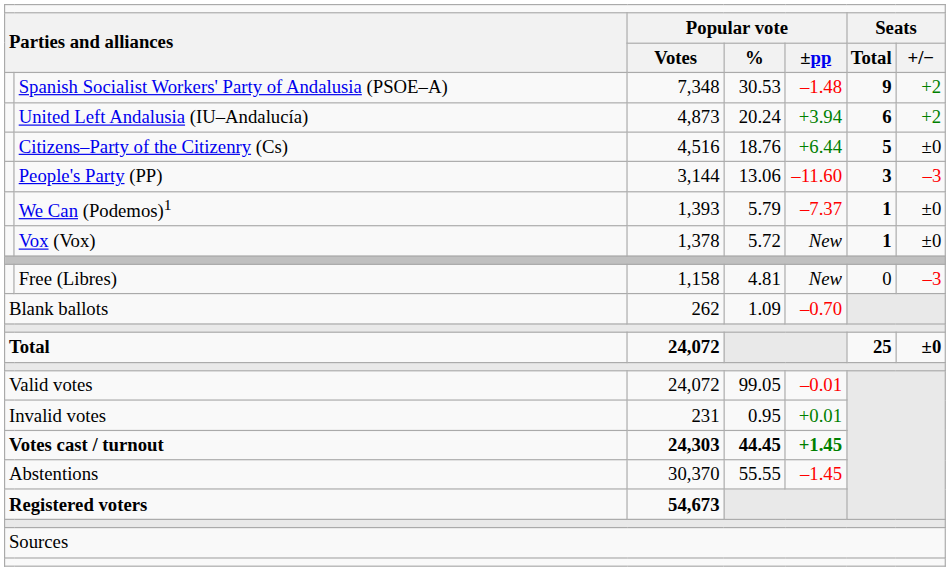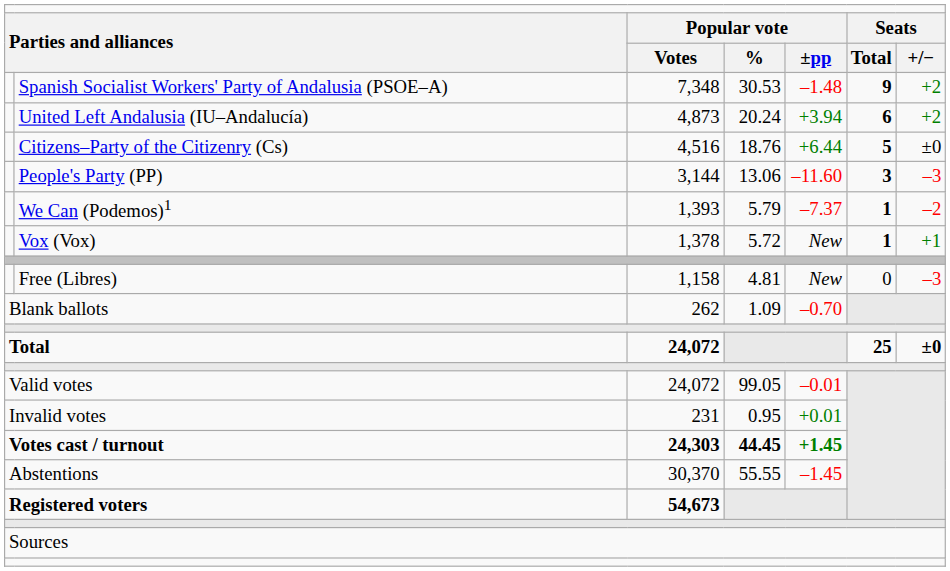(931, 208) ±0 -> (932, 208) –2
(931, 240) ±0 -> (931, 240) +1
